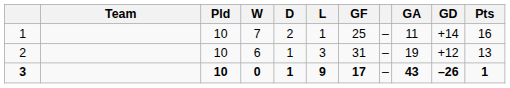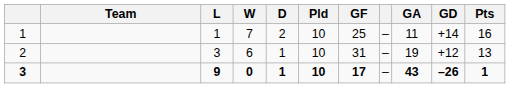columns swapped: (221, 14) <-> (322, 14)
